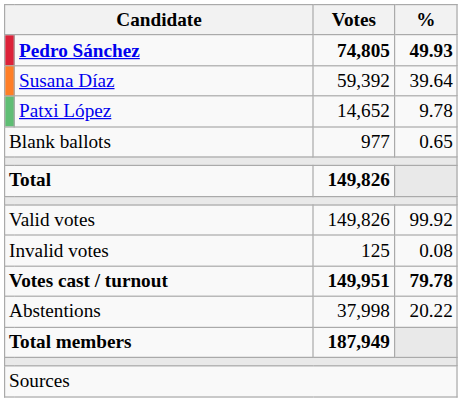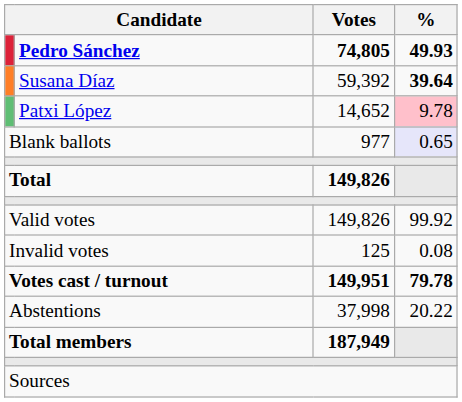(431, 80) normal -> (431, 80) bold
(436, 111) no background -> (436, 111) pink background
(436, 141) no background -> (436, 141) lavender background
